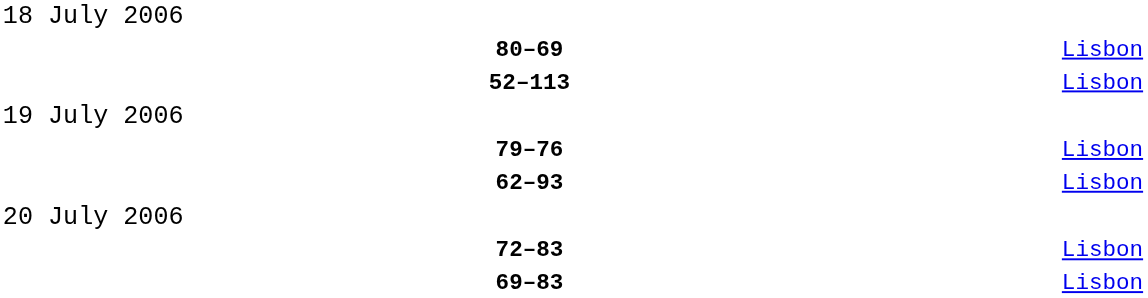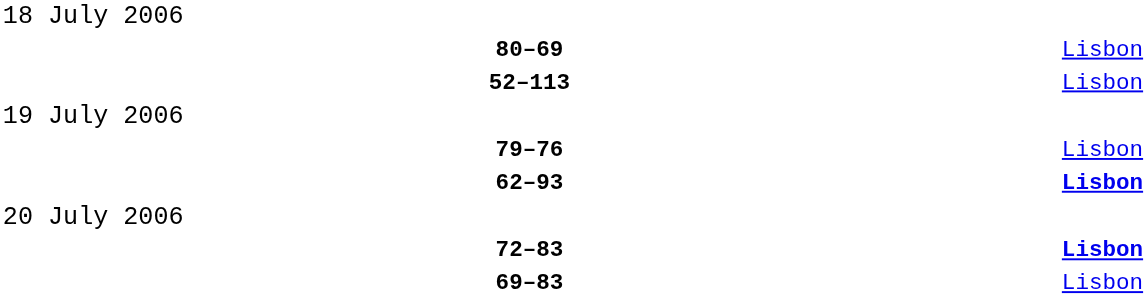(1102, 183) normal -> (1102, 183) bold
(1102, 251) normal -> (1102, 251) bold
